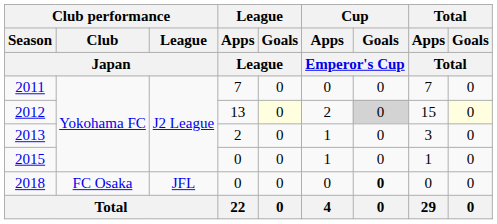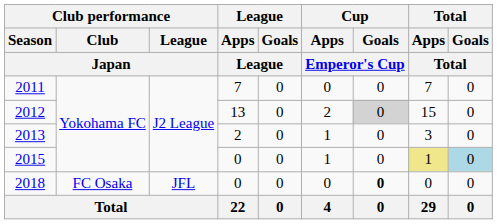(280, 111) lightyellow background -> (280, 111) no background
(470, 111) lightyellow background -> (470, 111) no background
(428, 159) no background -> (428, 159) khaki background
(470, 159) no background -> (470, 159) lightblue background
